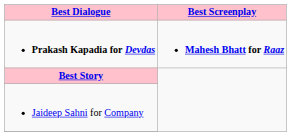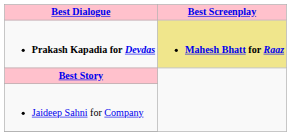(222, 50) no background -> (222, 50) khaki background
